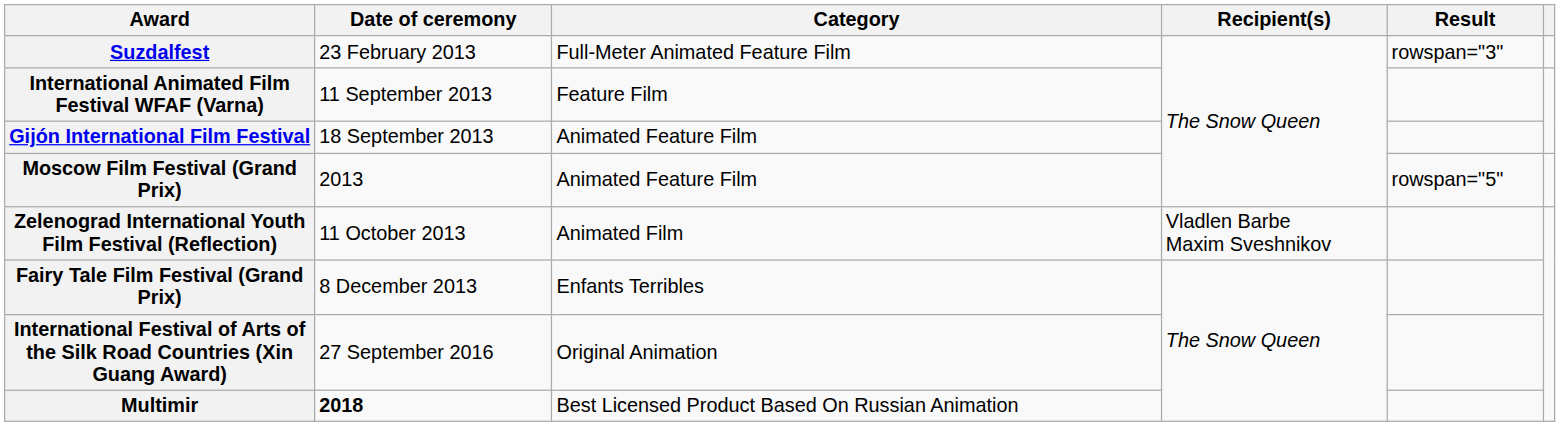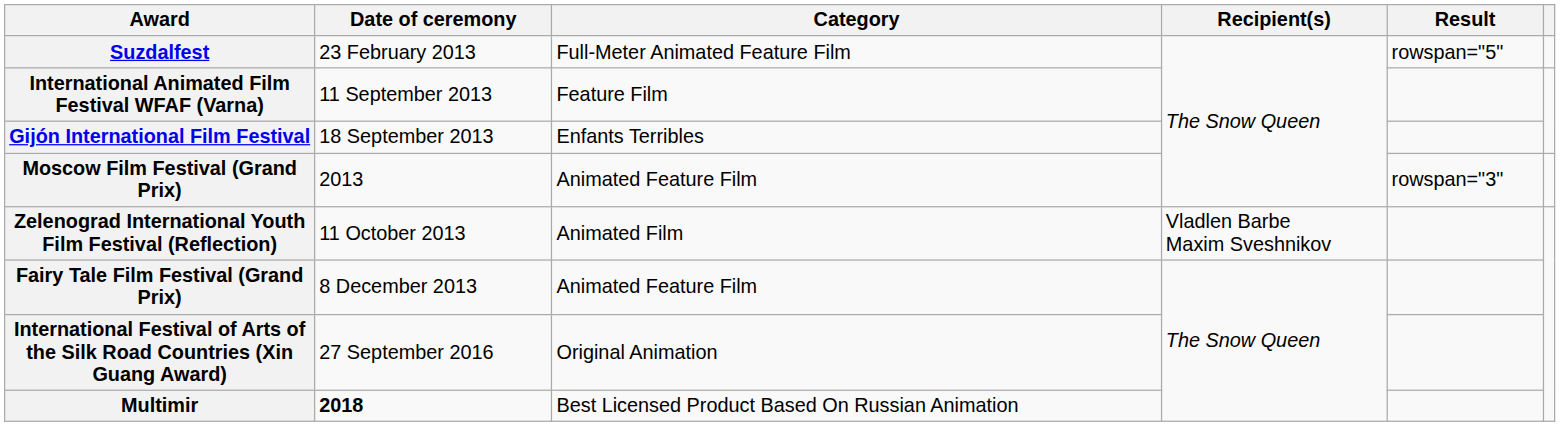(1447, 51) rowspan="3" -> (1447, 51) rowspan="5"
(657, 136) Animated Feature Film -> (630, 136) Enfants Terribles
(1447, 179) rowspan="5" -> (1447, 179) rowspan="3"
(630, 287) Enfants Terribles -> (657, 287) Animated Feature Film
